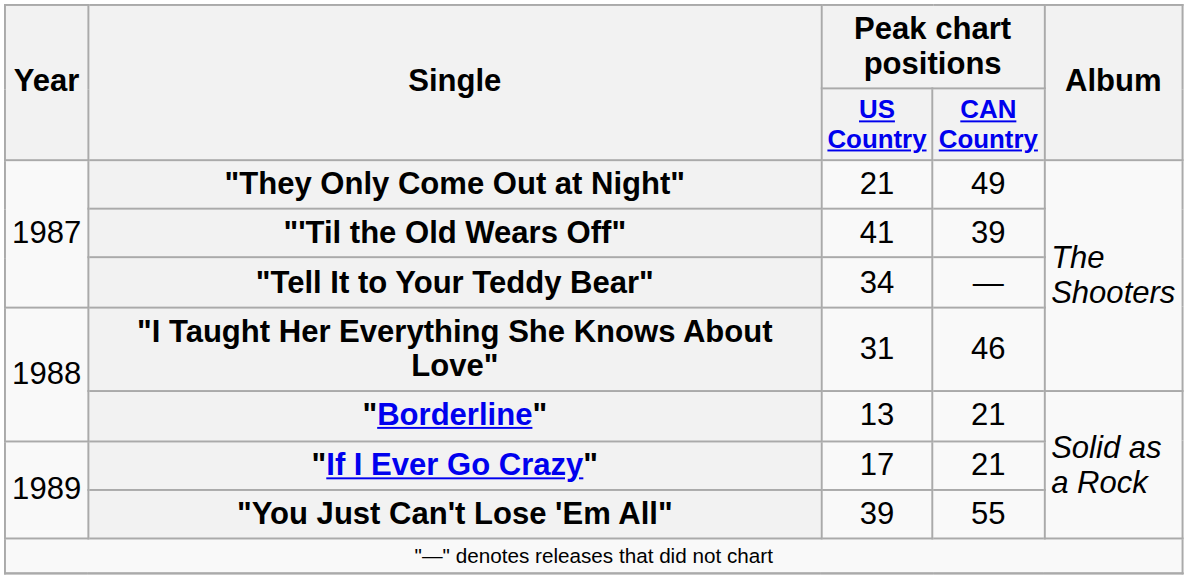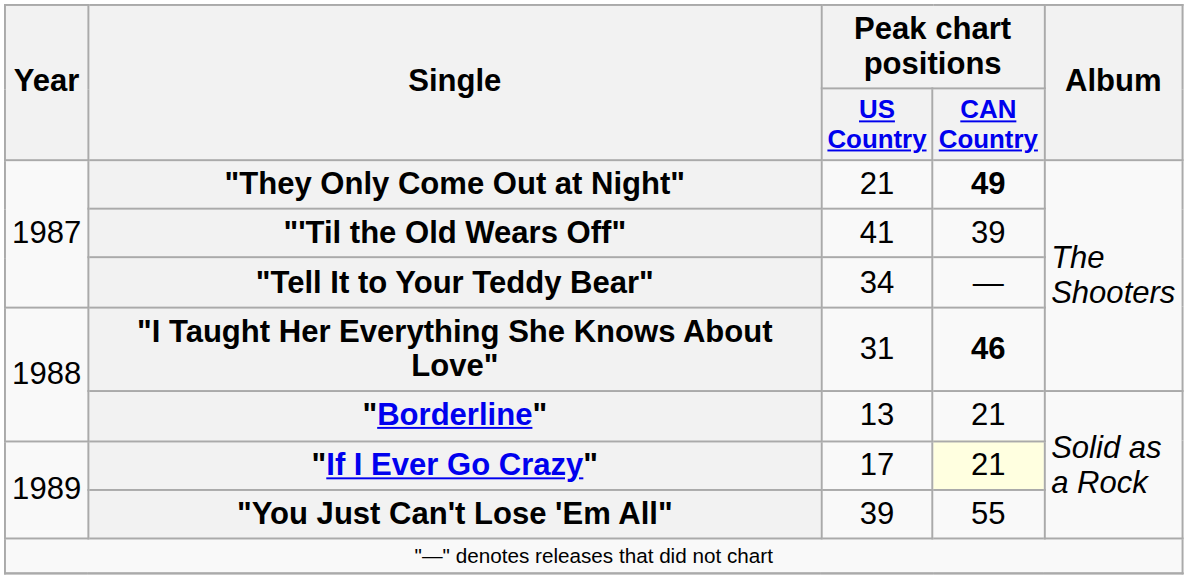(988, 183) normal -> (988, 183) bold
(988, 348) normal -> (988, 348) bold
(988, 464) no background -> (988, 464) lightyellow background
